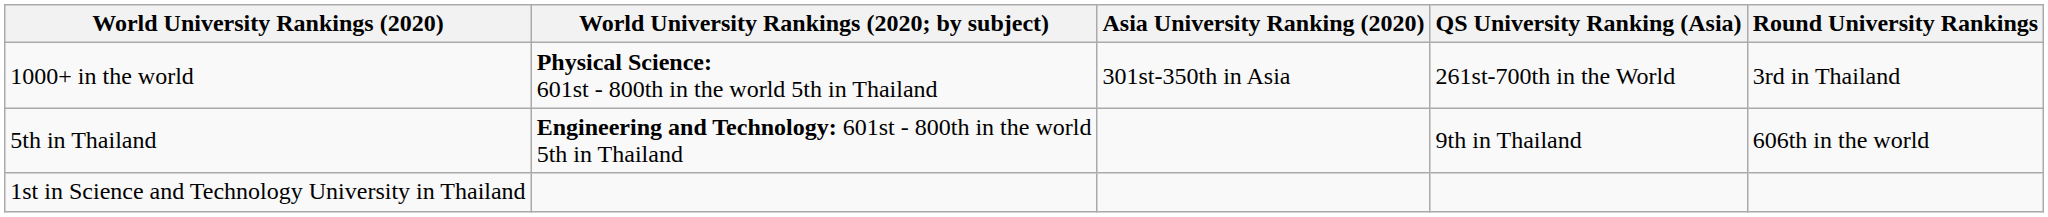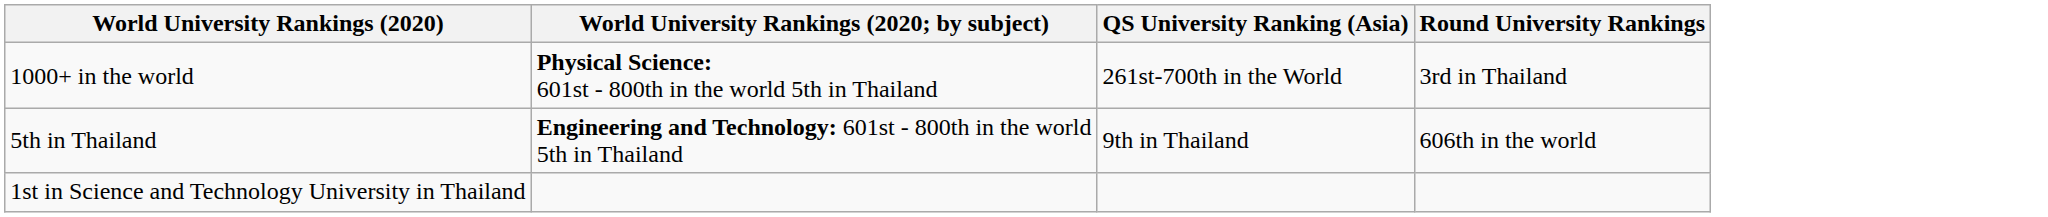- column: (1263, 23)
